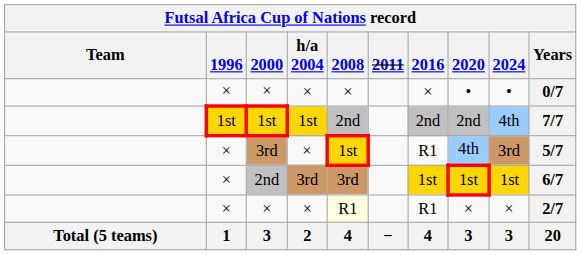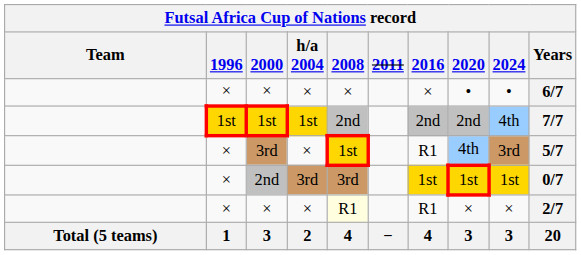(553, 92) 0/7 -> (553, 92) 6/7
(553, 180) 6/7 -> (553, 180) 0/7
